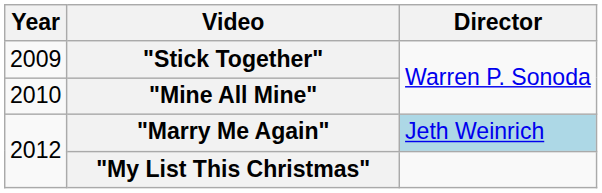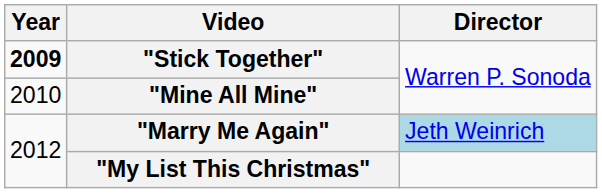(36, 59) normal -> (36, 59) bold
